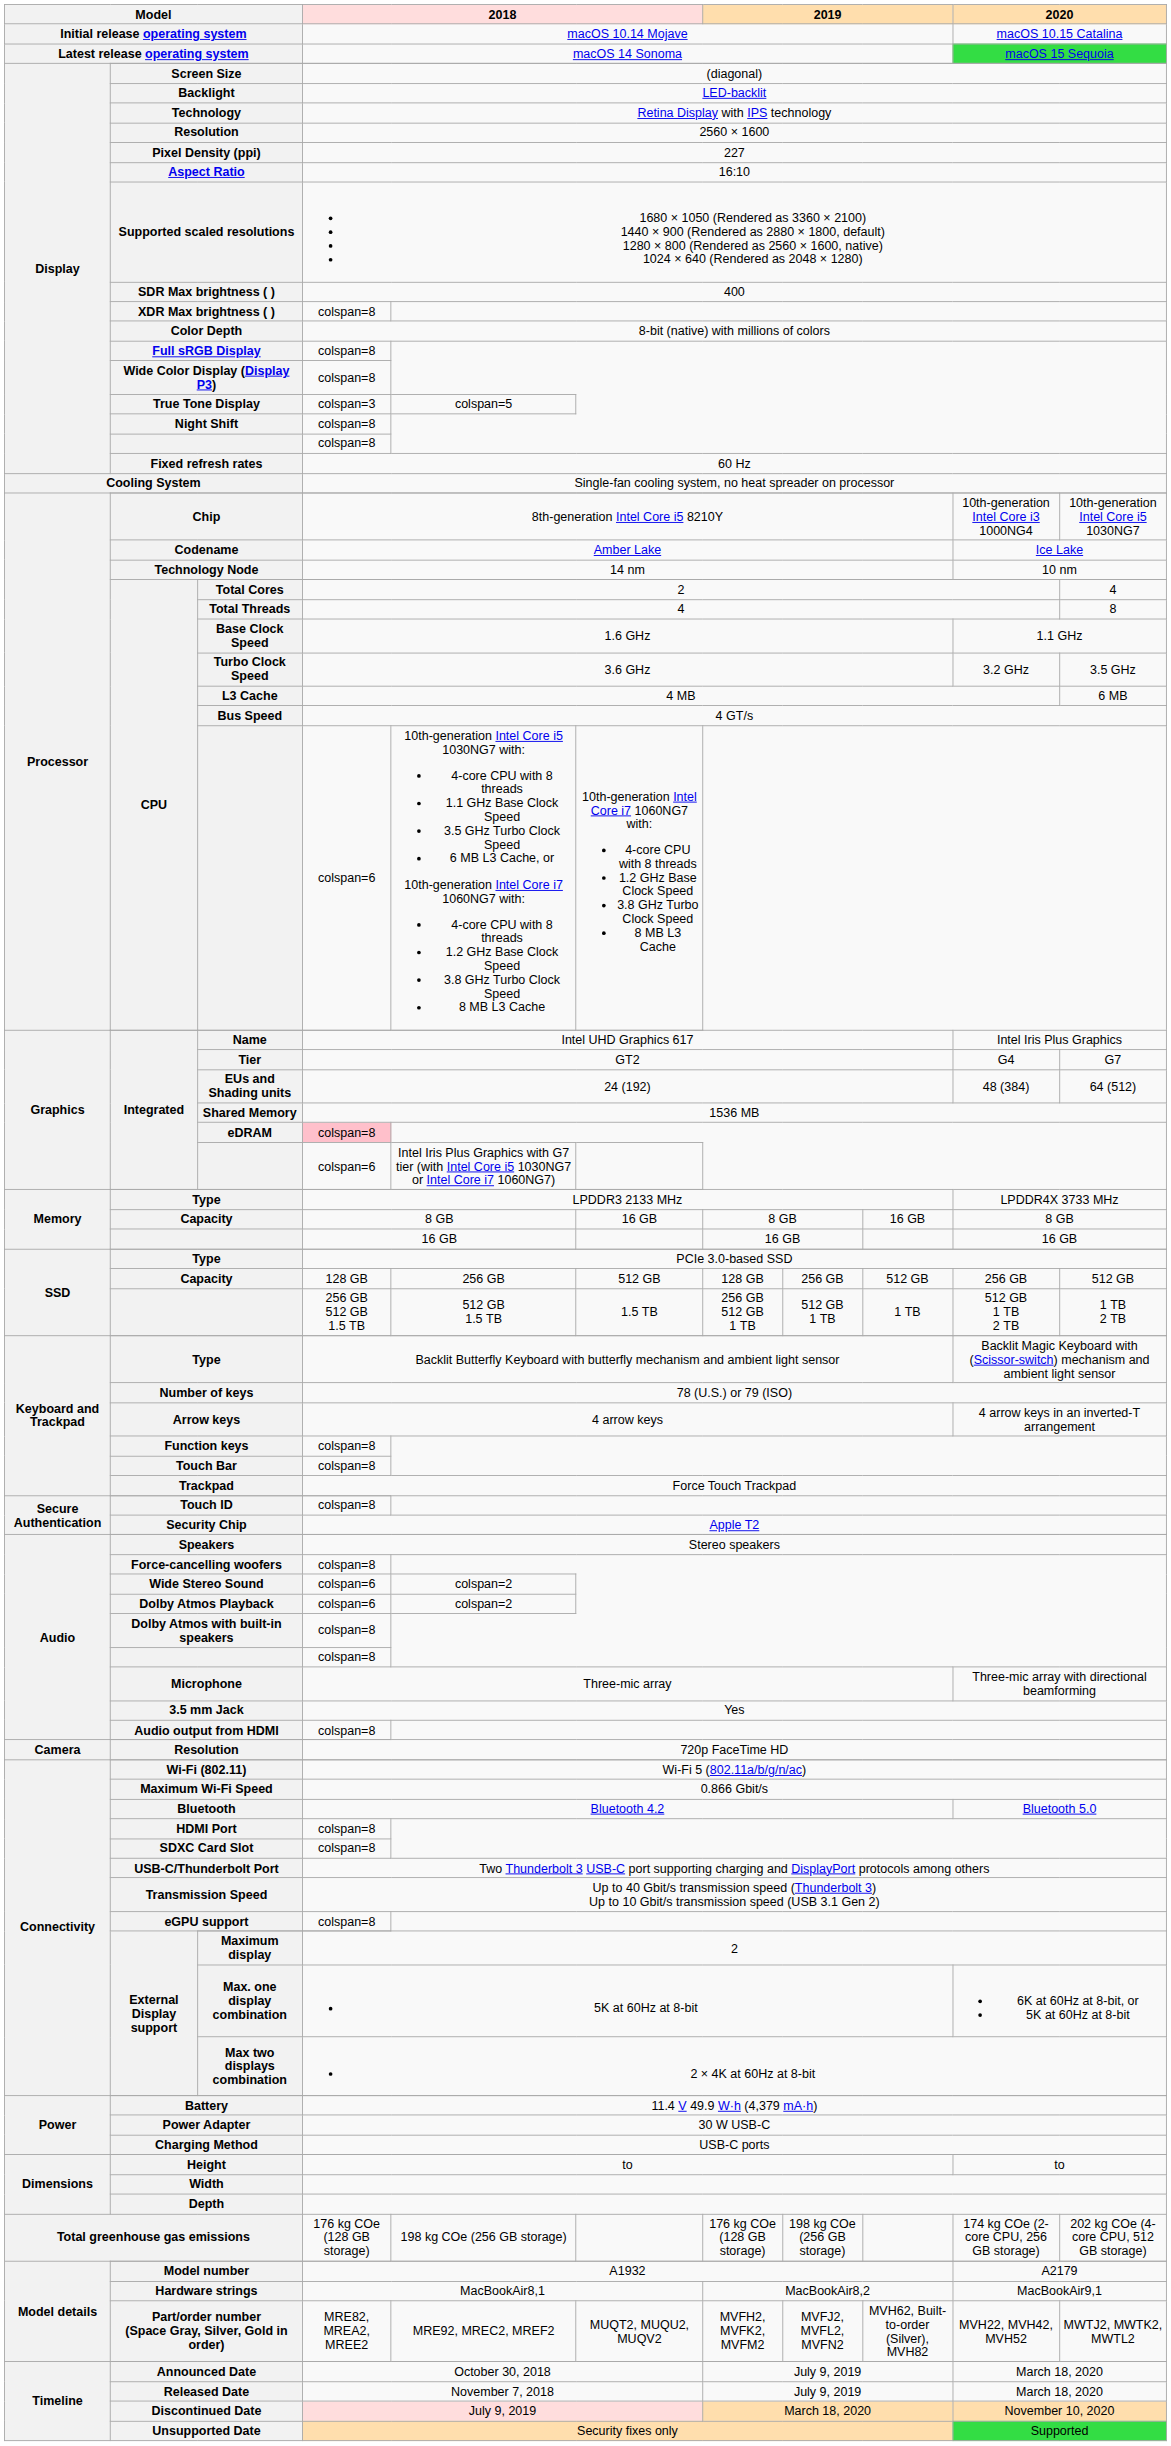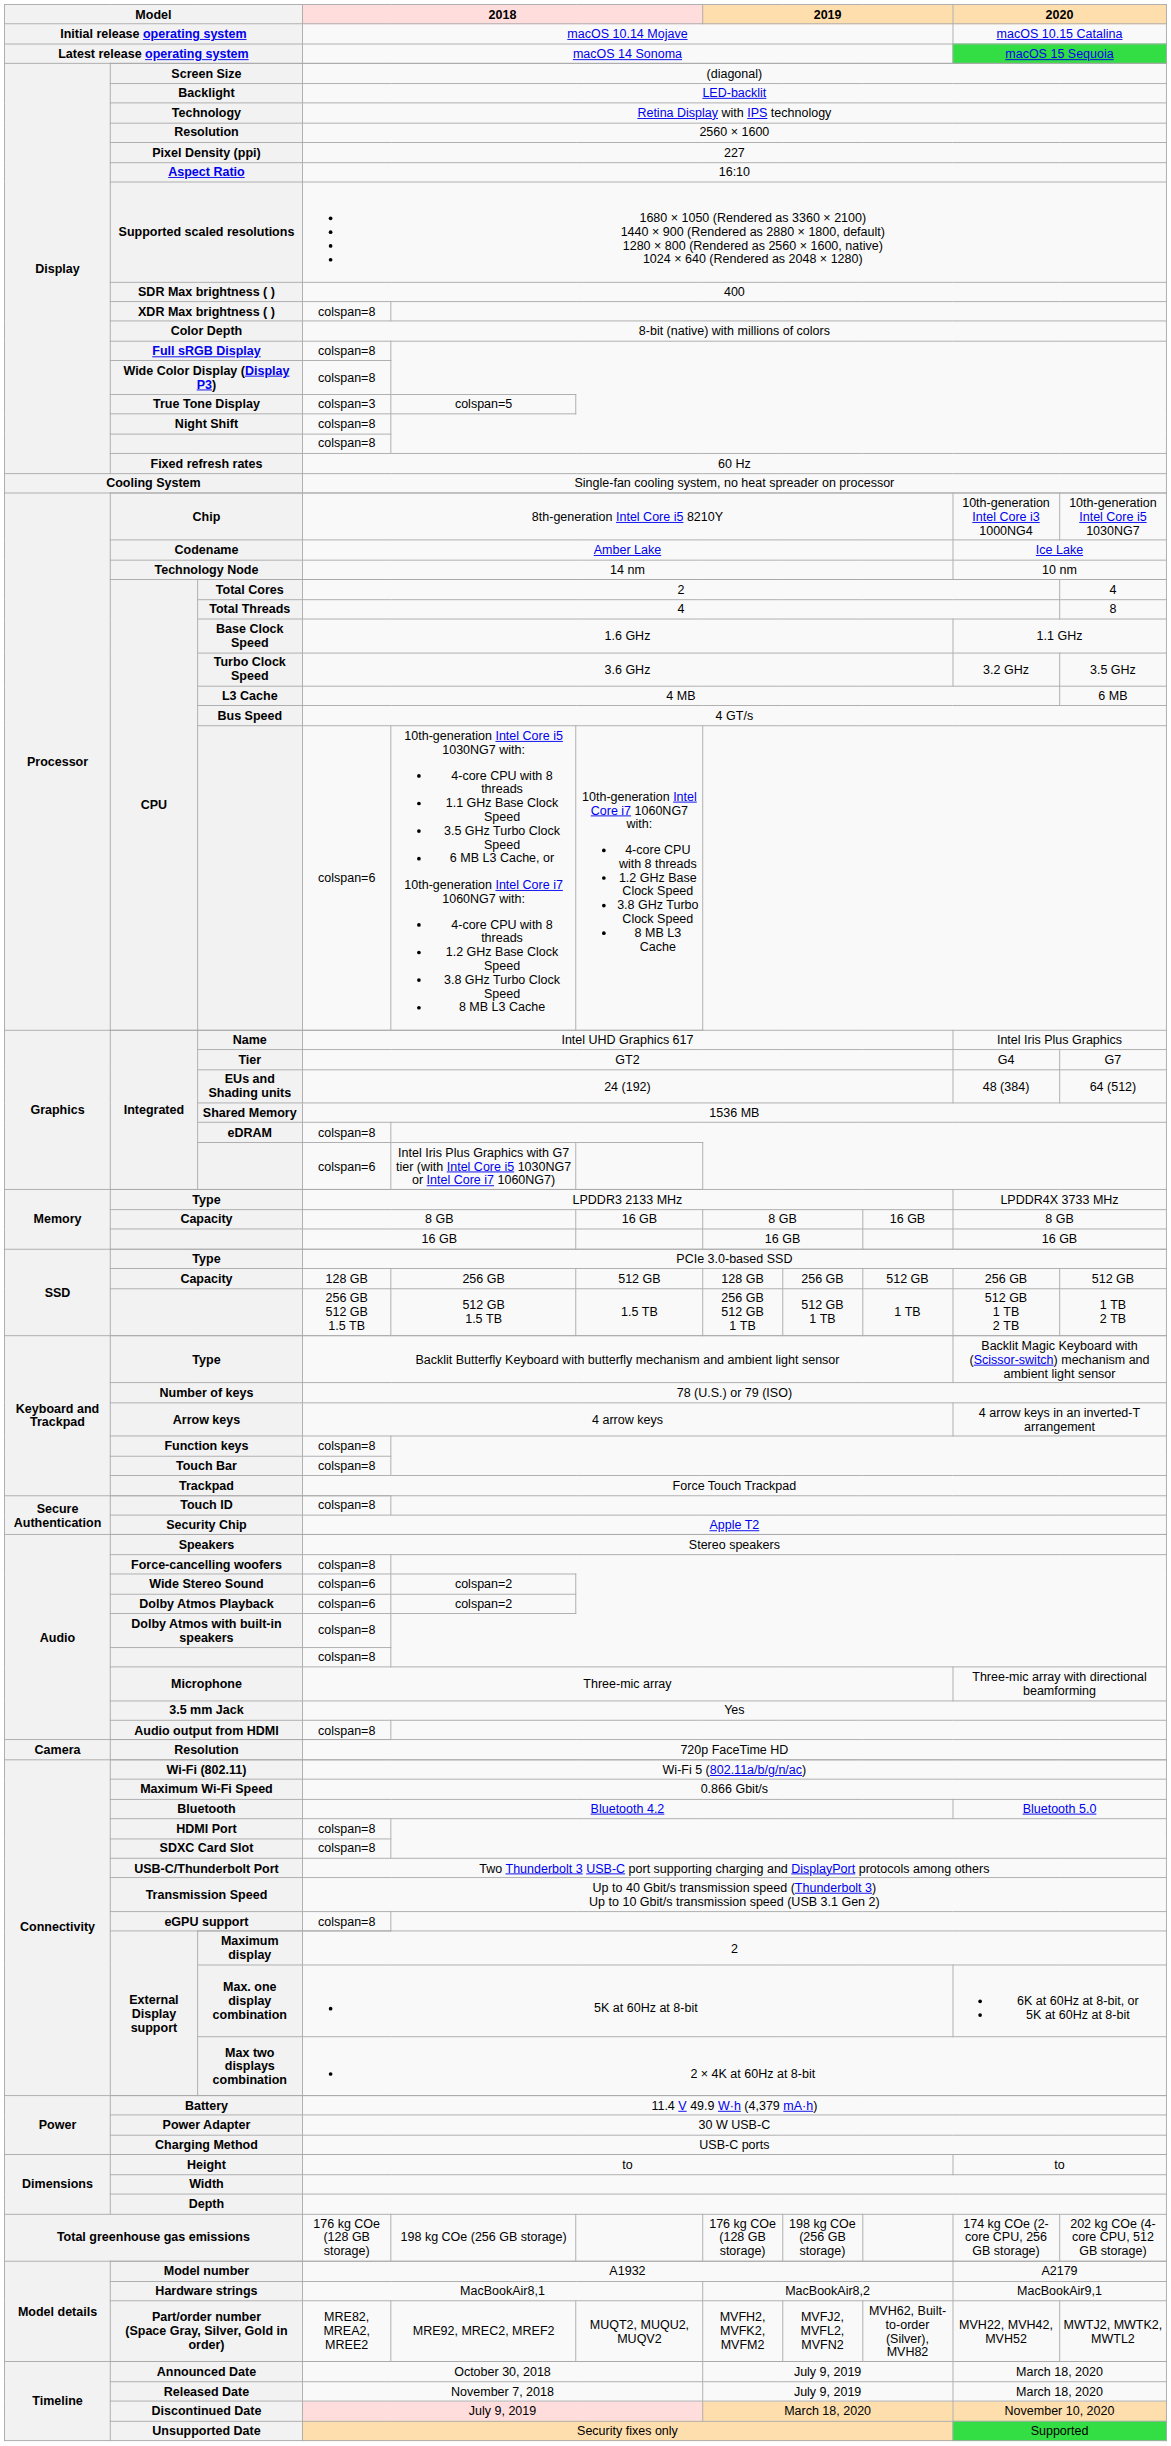(347, 1132) pink background -> (347, 1132) no background
